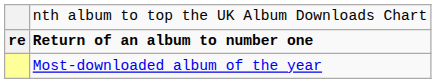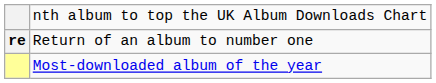(173, 41) bold -> (173, 41) normal
